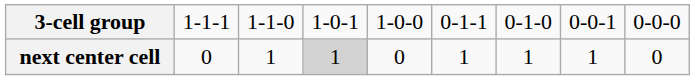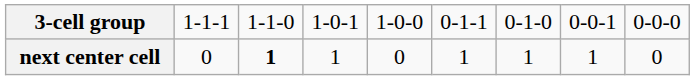(271, 56) normal -> (271, 56) bold
(335, 56) lightgrey background -> (335, 56) no background
